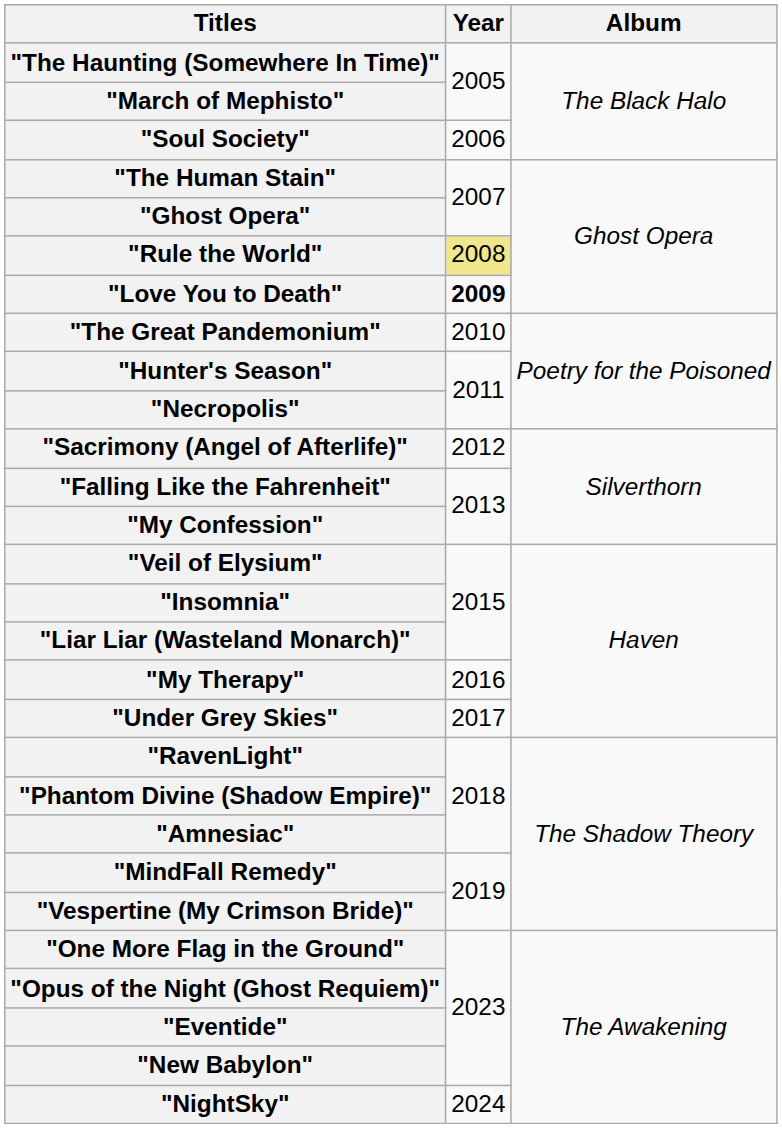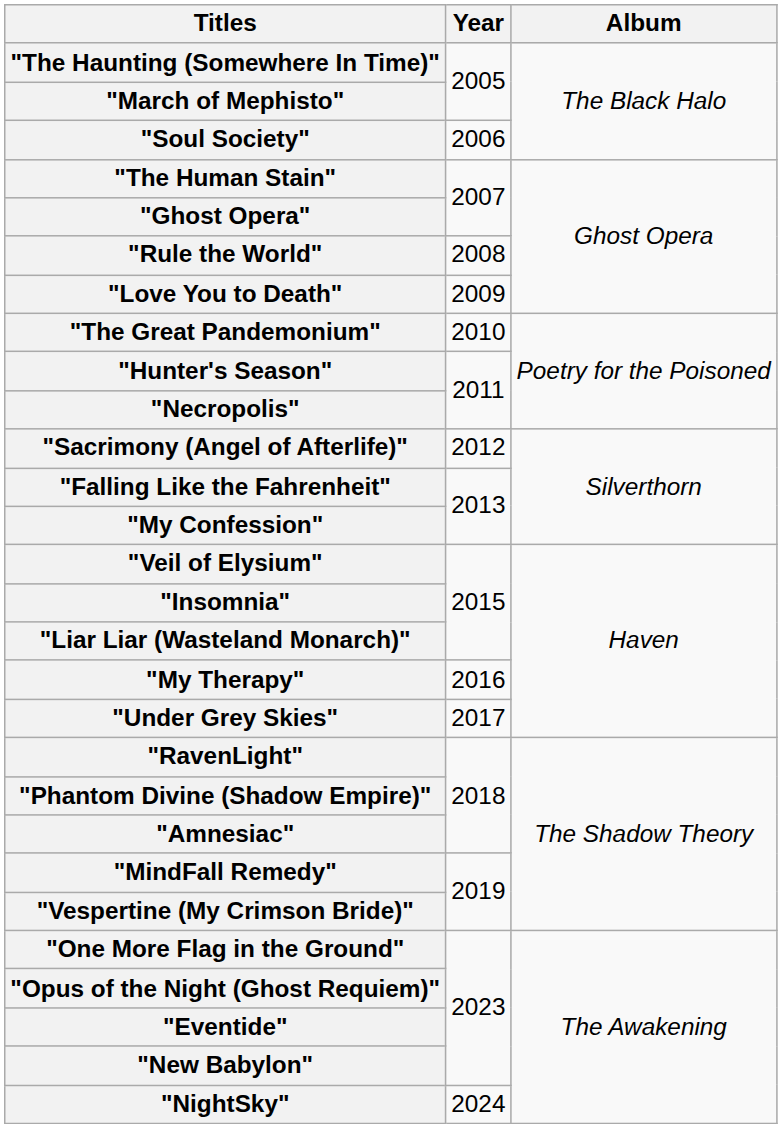(478, 255) khaki background -> (478, 255) no background
(478, 293) bold -> (478, 293) normal
